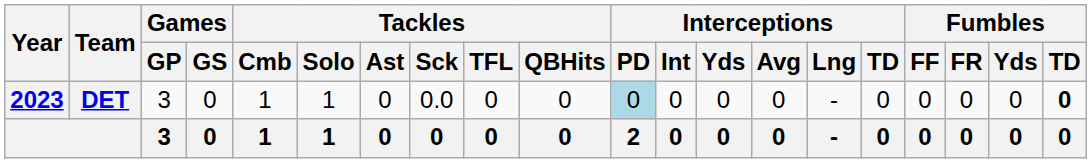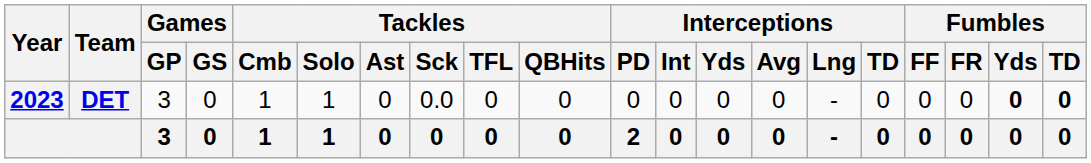(633, 99) lightblue background -> (633, 99) no background
(1016, 99) normal -> (1016, 99) bold
